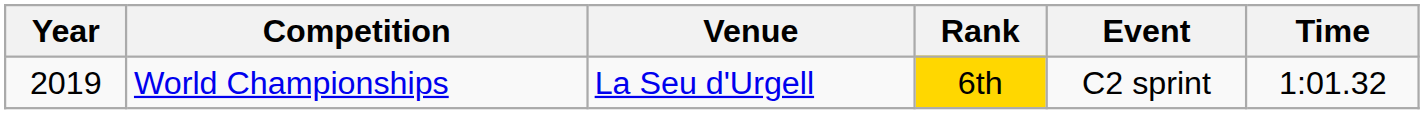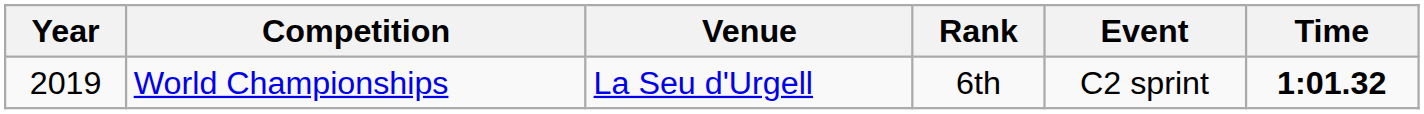(980, 82) gold background -> (979, 82) no background
(1333, 82) normal -> (1332, 82) bold
